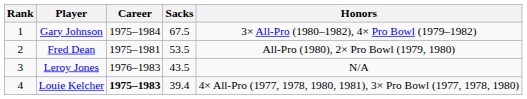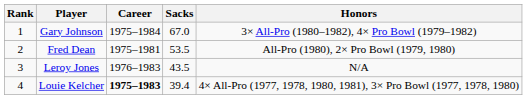(180, 31) 67.5 -> (180, 31) 67.0
